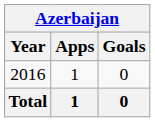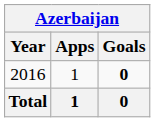(124, 74) normal -> (124, 74) bold
